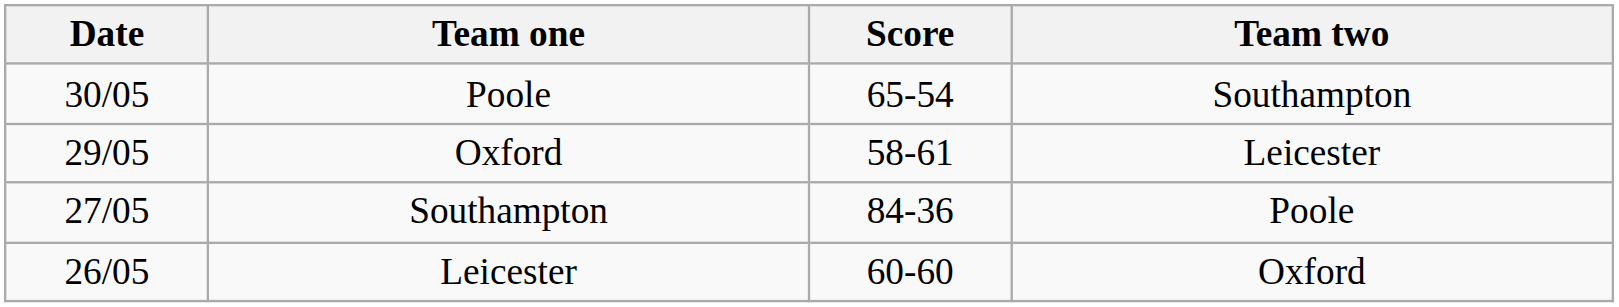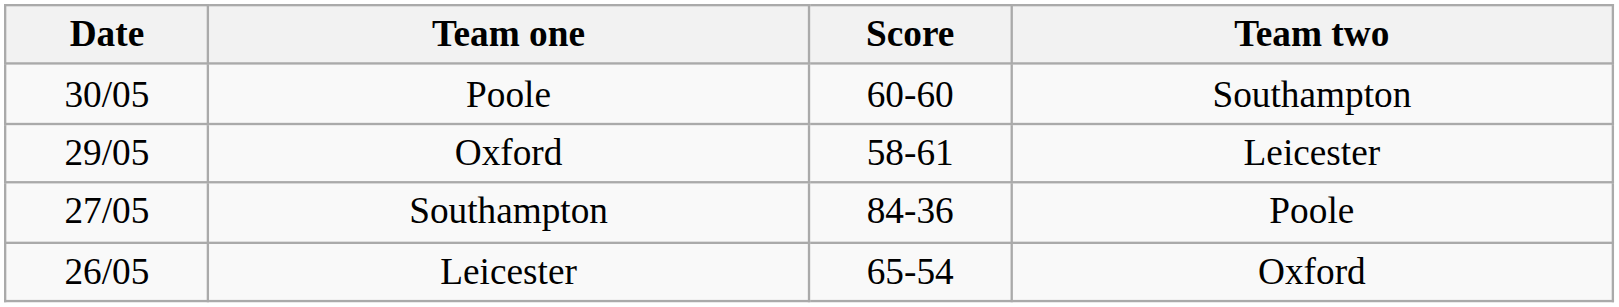(910, 93) 65-54 -> (910, 93) 60-60
(910, 270) 60-60 -> (910, 270) 65-54
